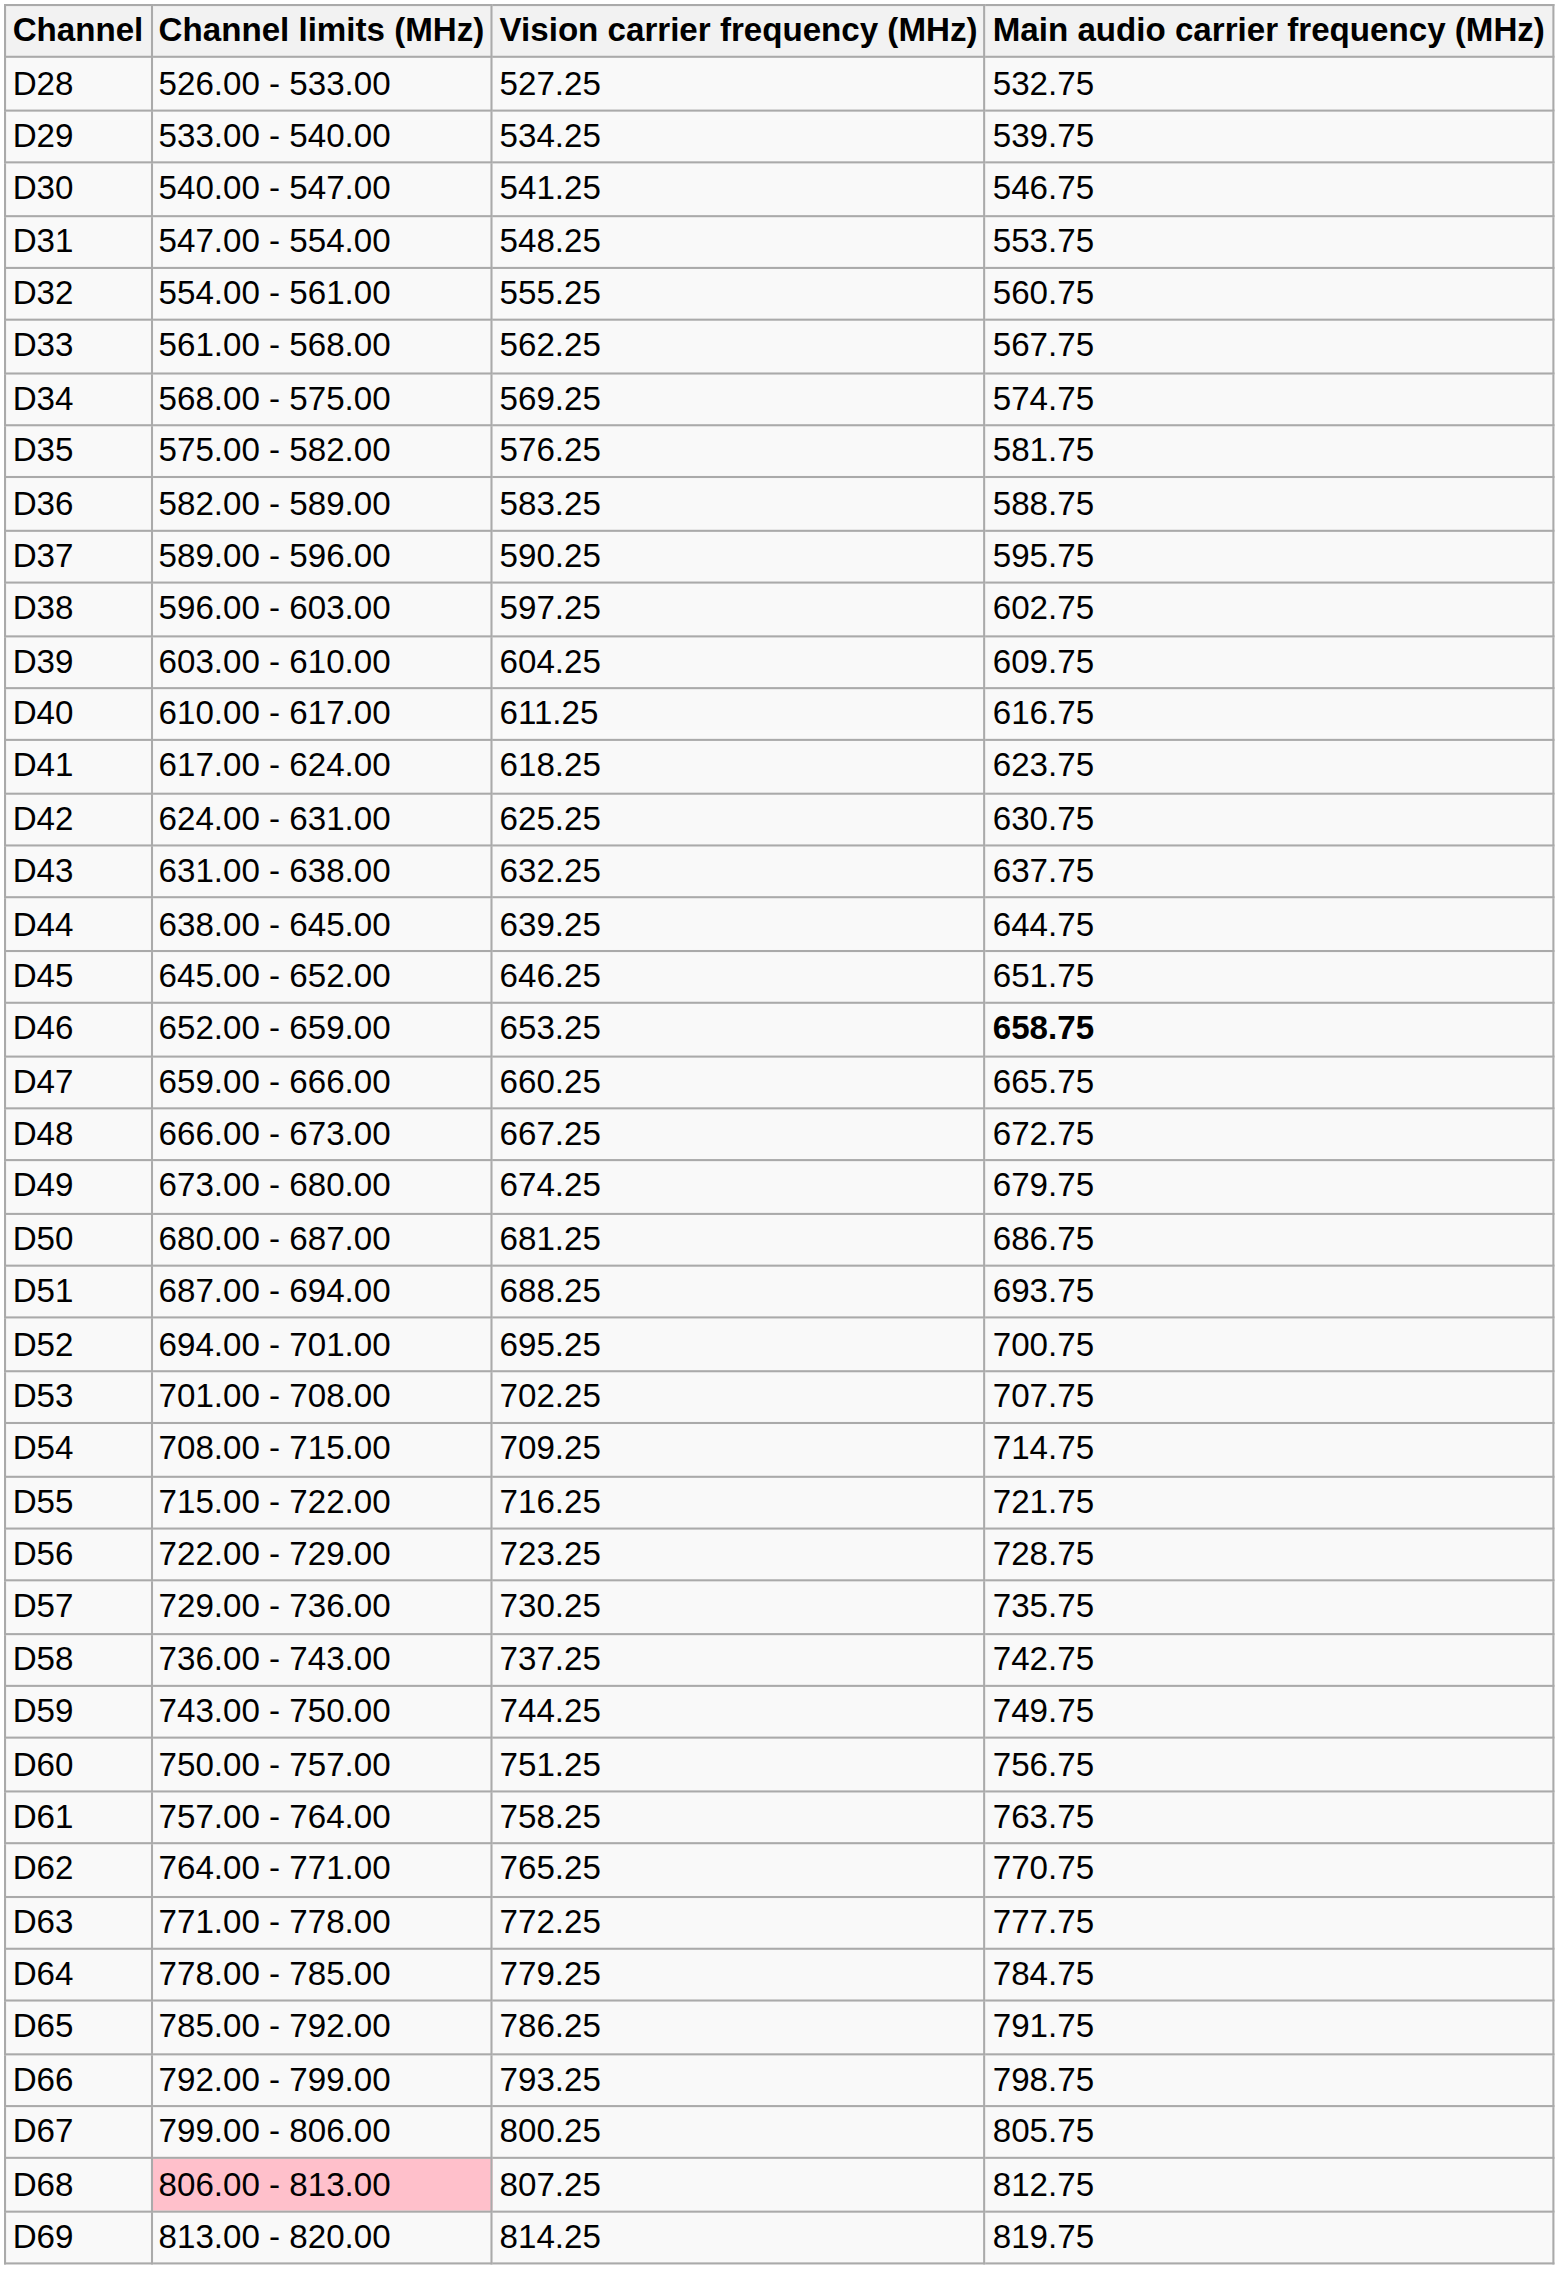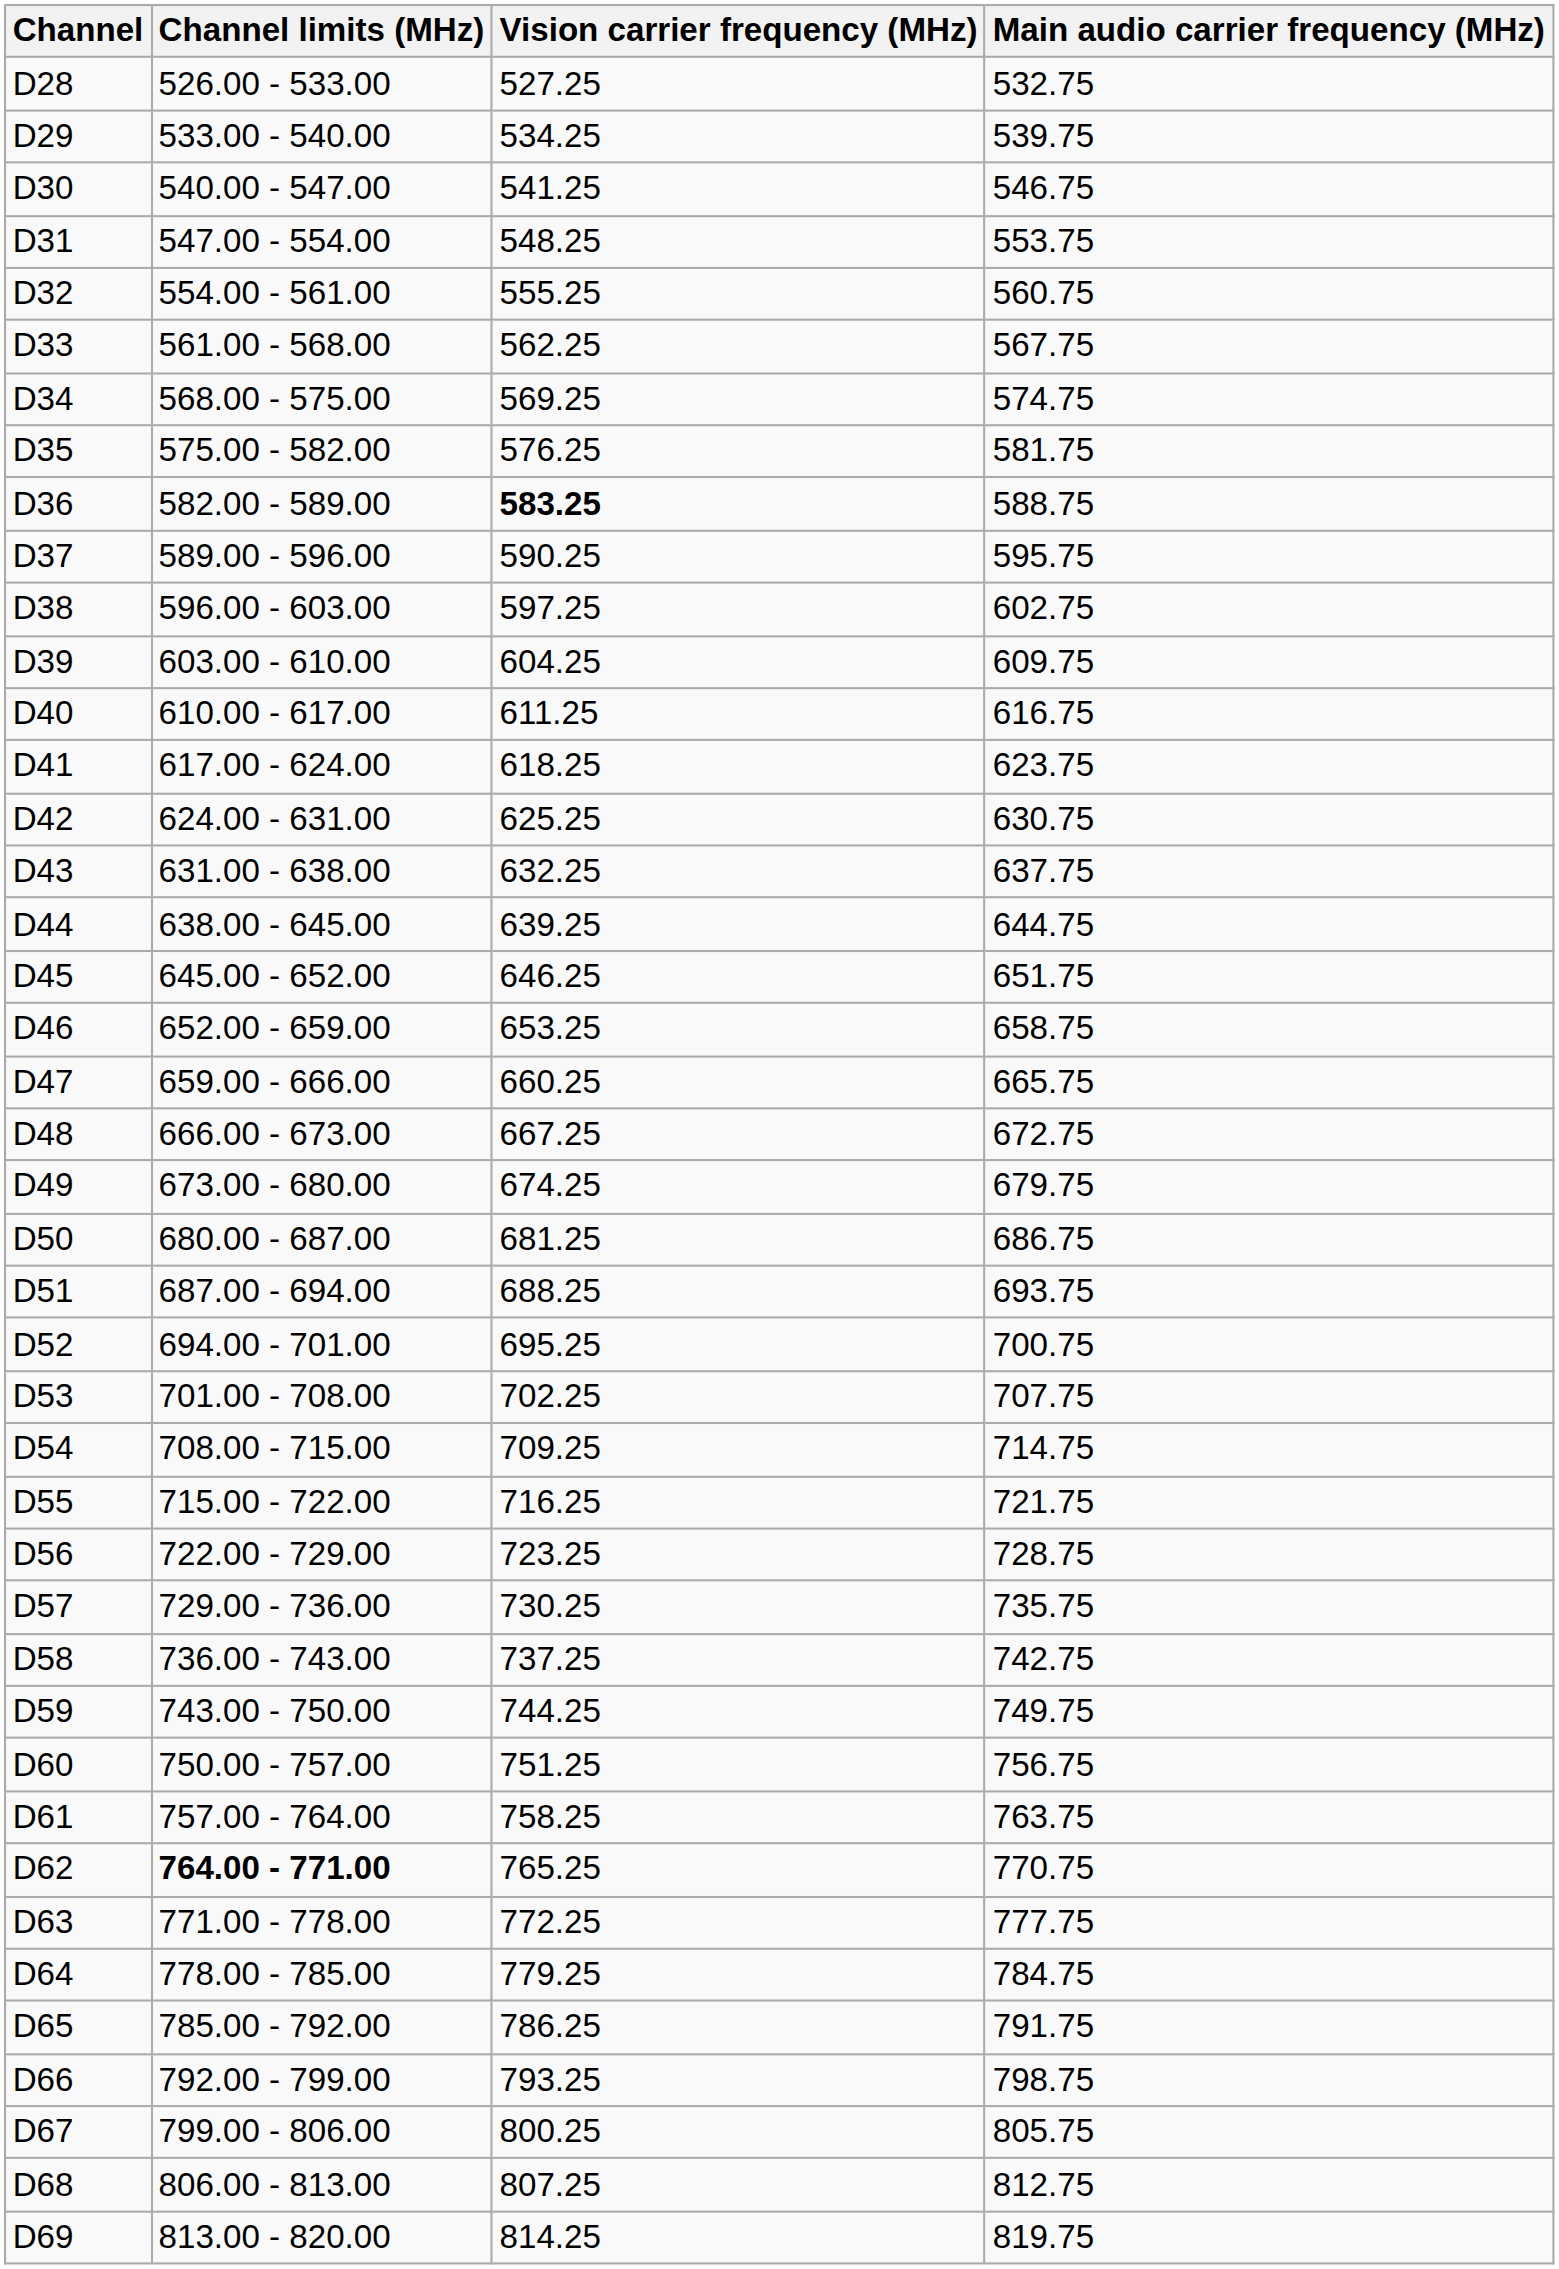(550, 503) normal -> (550, 503) bold
(1043, 1028) bold -> (1043, 1028) normal
(275, 1869) normal -> (275, 1869) bold
(275, 2184) pink background -> (275, 2184) no background
